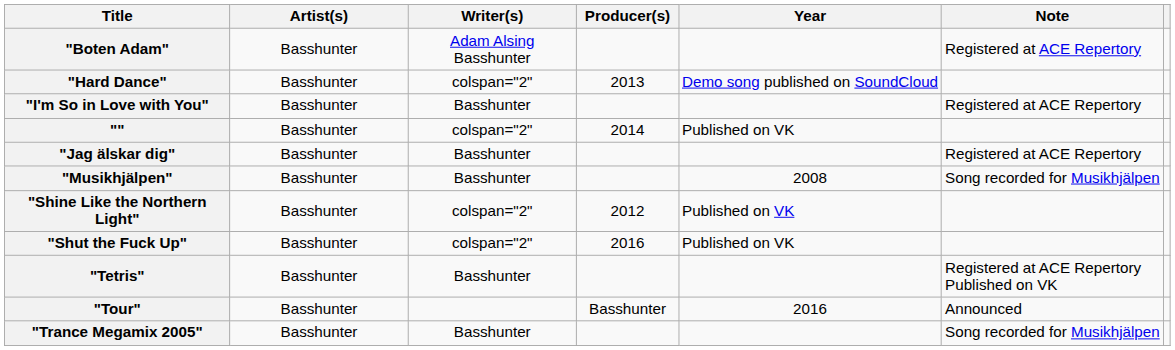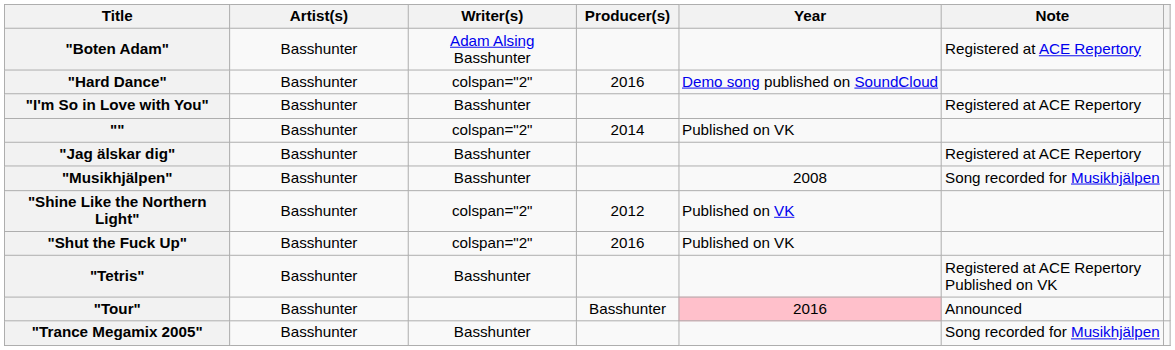(627, 81) 2013 -> (627, 81) 2016
(810, 308) no background -> (810, 308) pink background
